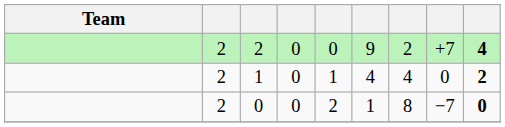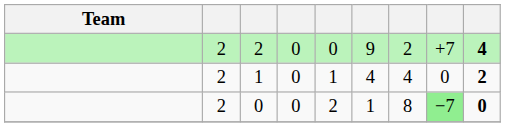(445, 106) no background -> (445, 106) lightgreen background
